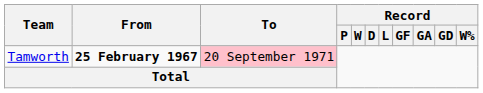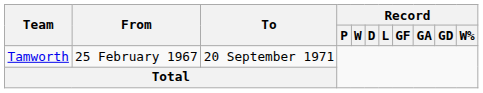(136, 56) bold -> (136, 56) normal
(269, 56) pink background -> (269, 56) no background
